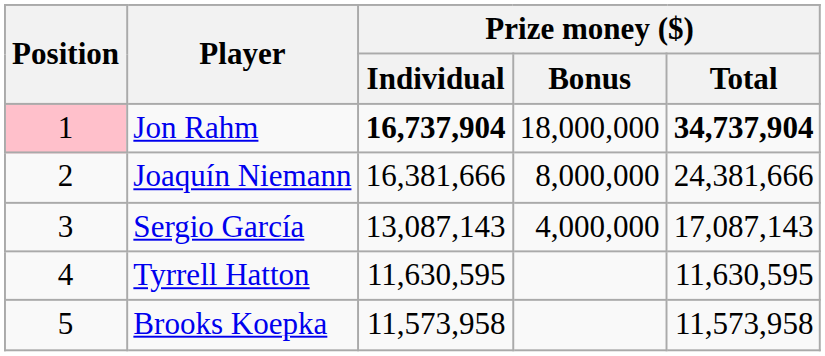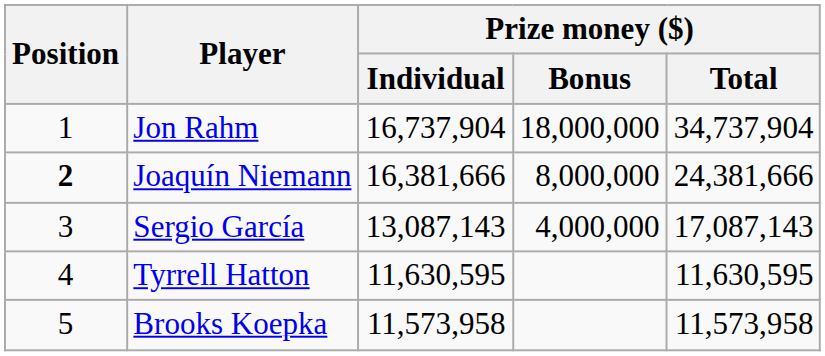(66, 127) pink background -> (66, 127) no background
(436, 127) bold -> (436, 127) normal
(744, 127) bold -> (744, 127) normal
(66, 176) normal -> (66, 176) bold
